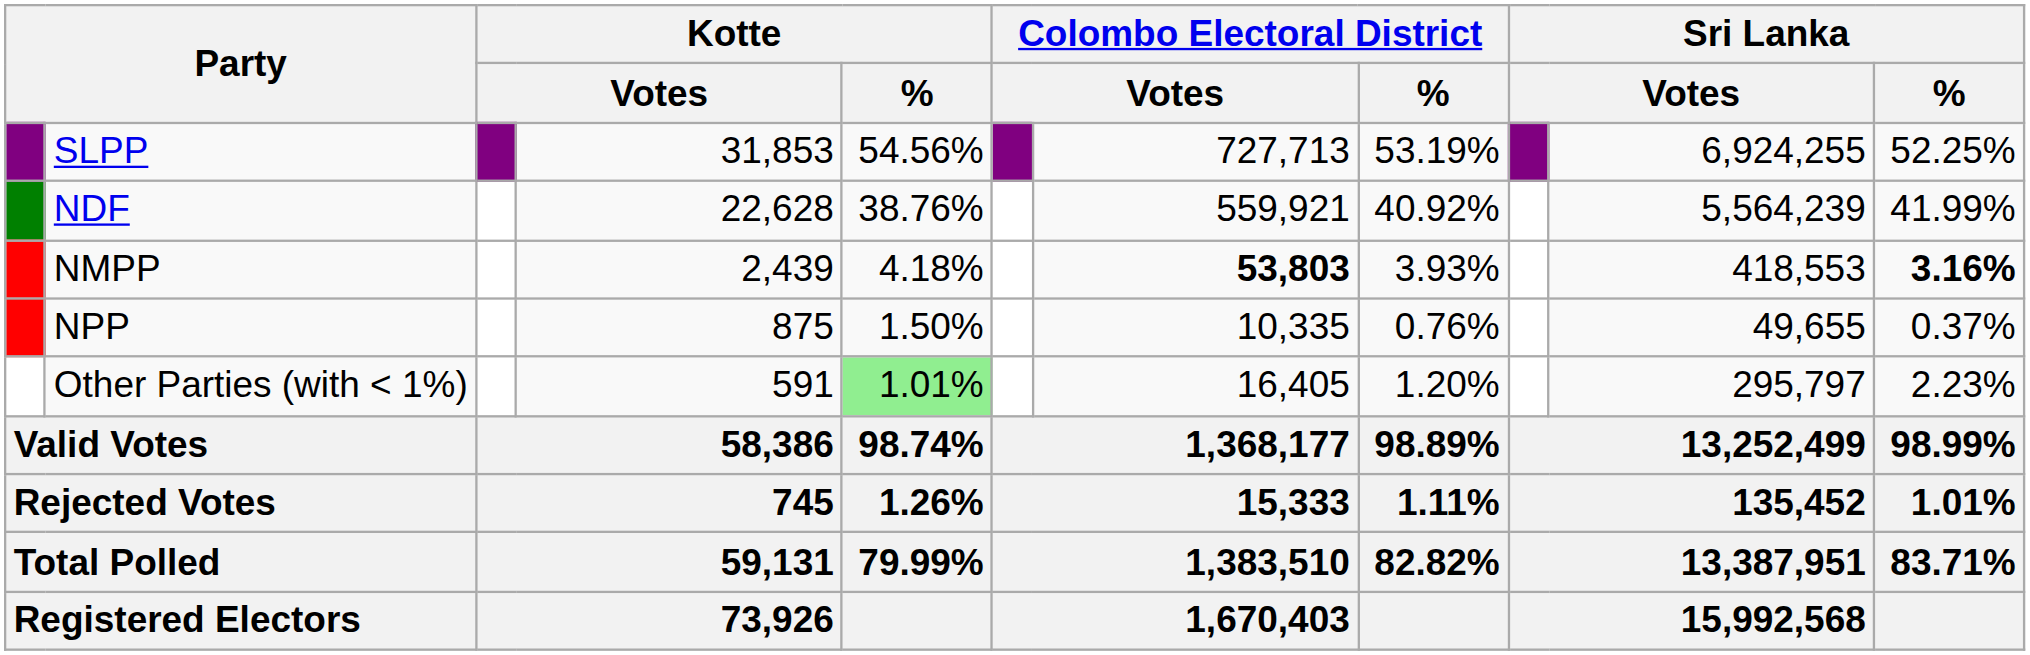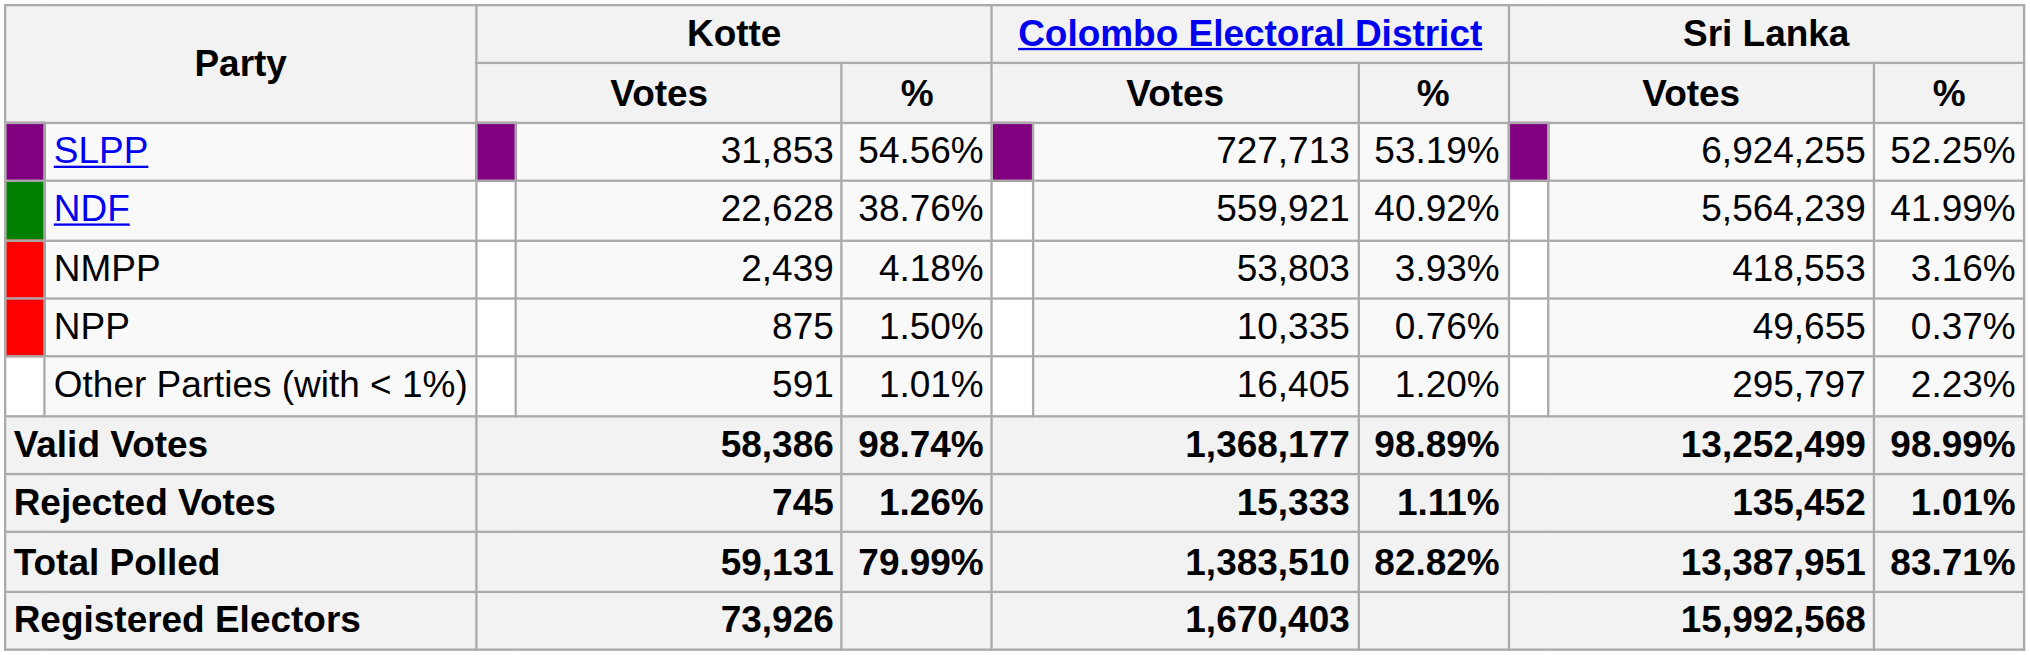(1293, 268) bold -> (1293, 268) normal
(1963, 268) bold -> (1963, 268) normal
(931, 385) lightgreen background -> (931, 385) no background
